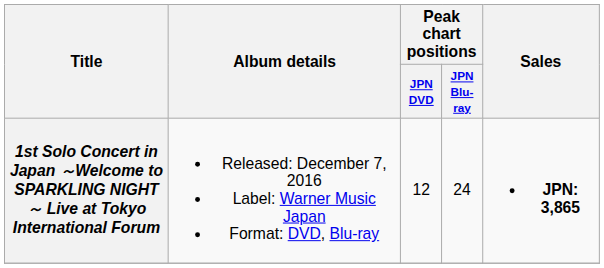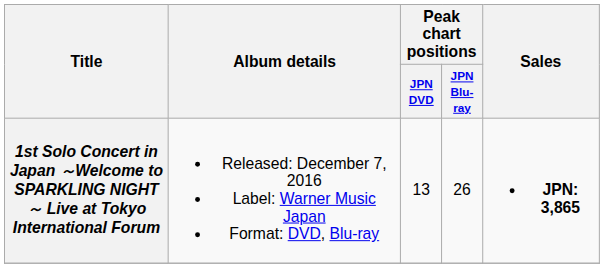(421, 190) 12 -> (421, 190) 13
(462, 190) 24 -> (462, 190) 26
